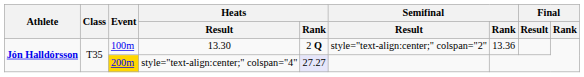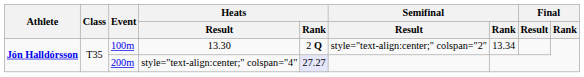(504, 47) 13.36 -> (504, 47) 13.34
(123, 63) gold background -> (123, 63) no background
